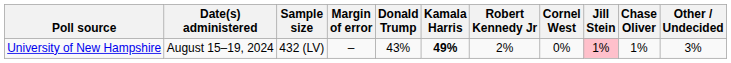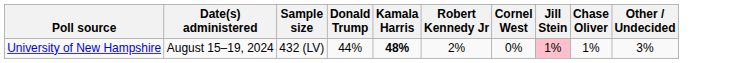- column: (351, 21)
(398, 48) 43% -> (350, 48) 44%
(445, 48) 49% -> (397, 48) 48%
